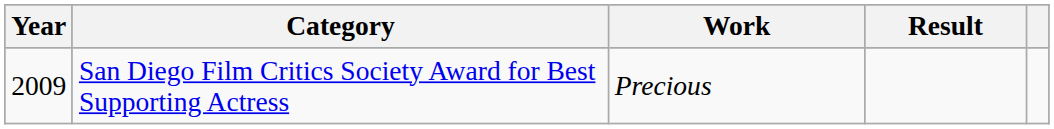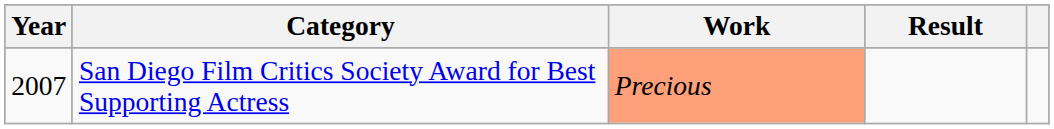(39, 85) 2009 -> (39, 85) 2007
(663, 85) no background -> (663, 85) lightsalmon background
